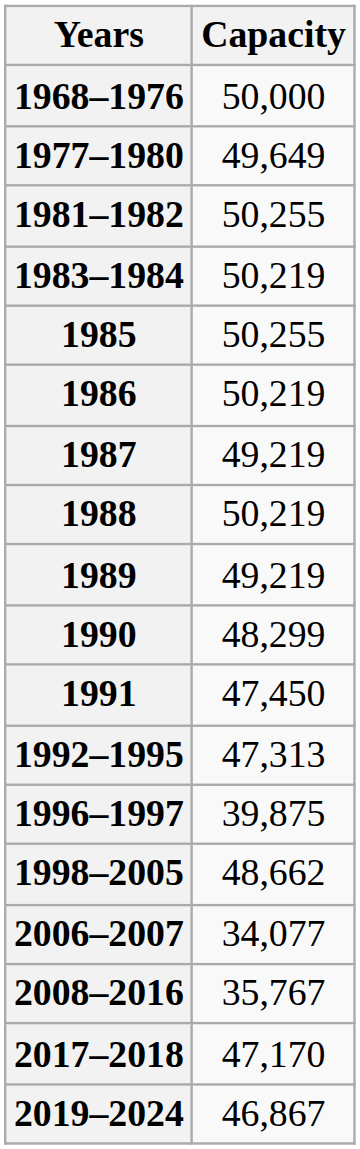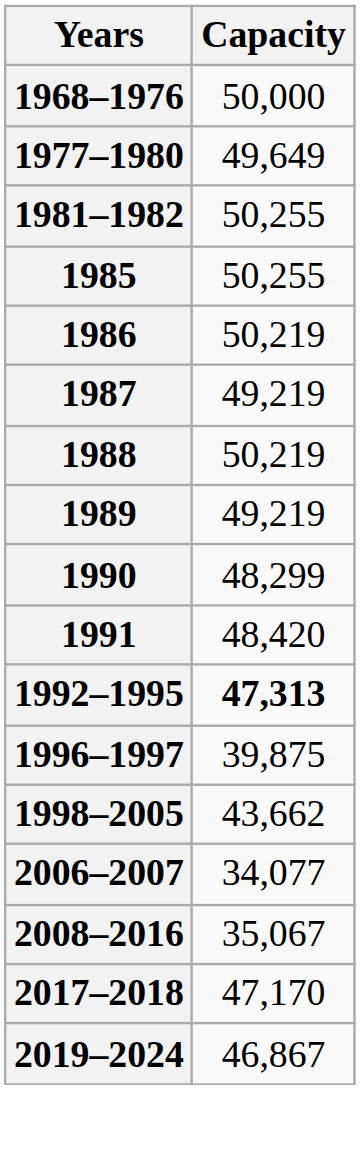- row: (99, 274)
(274, 693) 47,450 -> (274, 634) 48,420
(274, 753) normal -> (274, 693) bold
(274, 873) 48,662 -> (274, 813) 43,662
(274, 993) 35,767 -> (274, 933) 35,067
